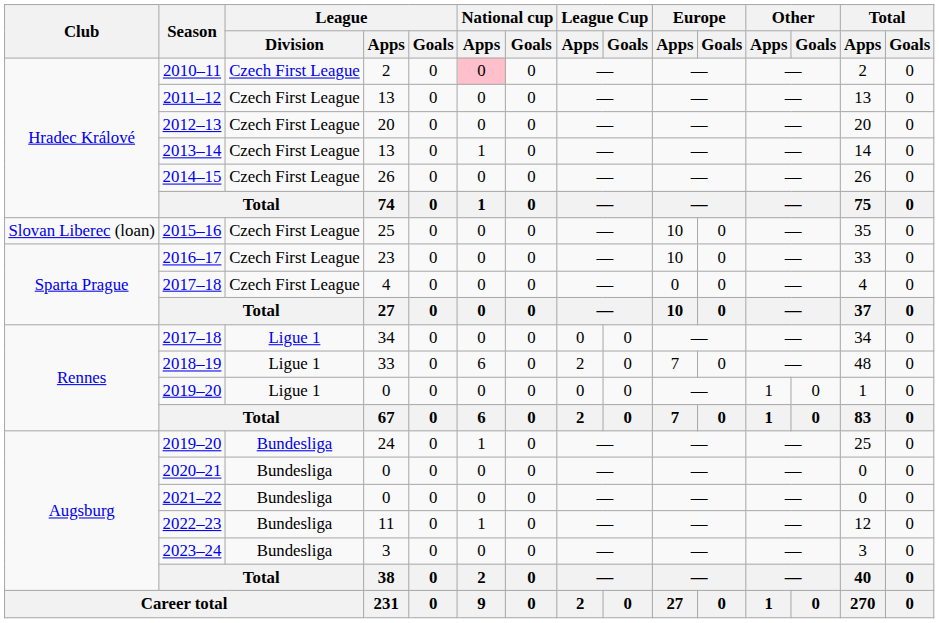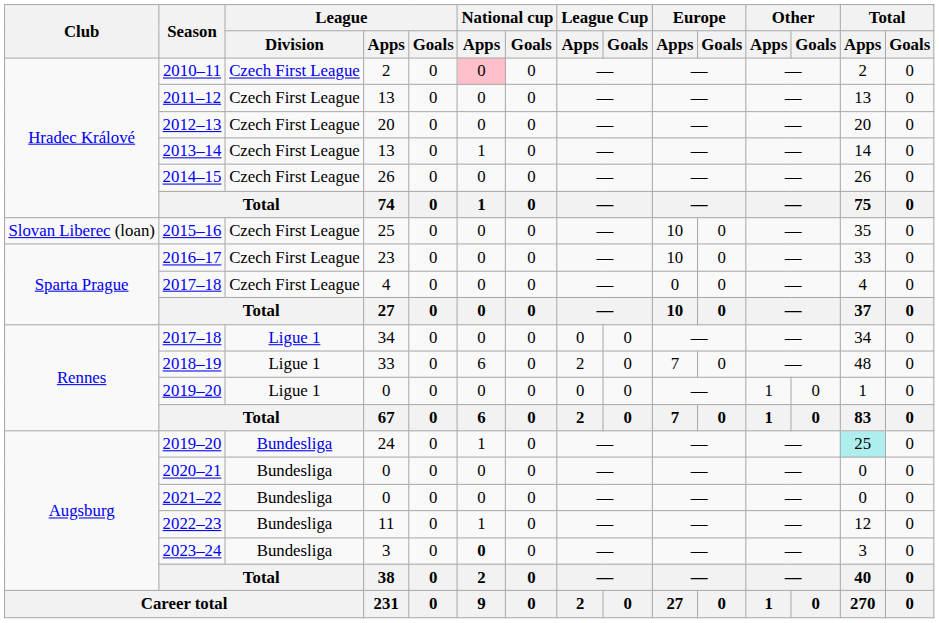(863, 444) no background -> (863, 444) paleturquoise background
(482, 550) normal -> (482, 550) bold
